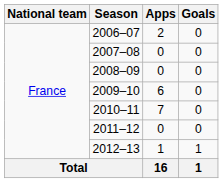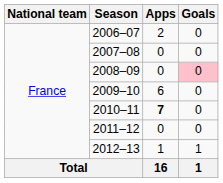(198, 71) no background -> (198, 71) pink background
(161, 110) normal -> (161, 110) bold
